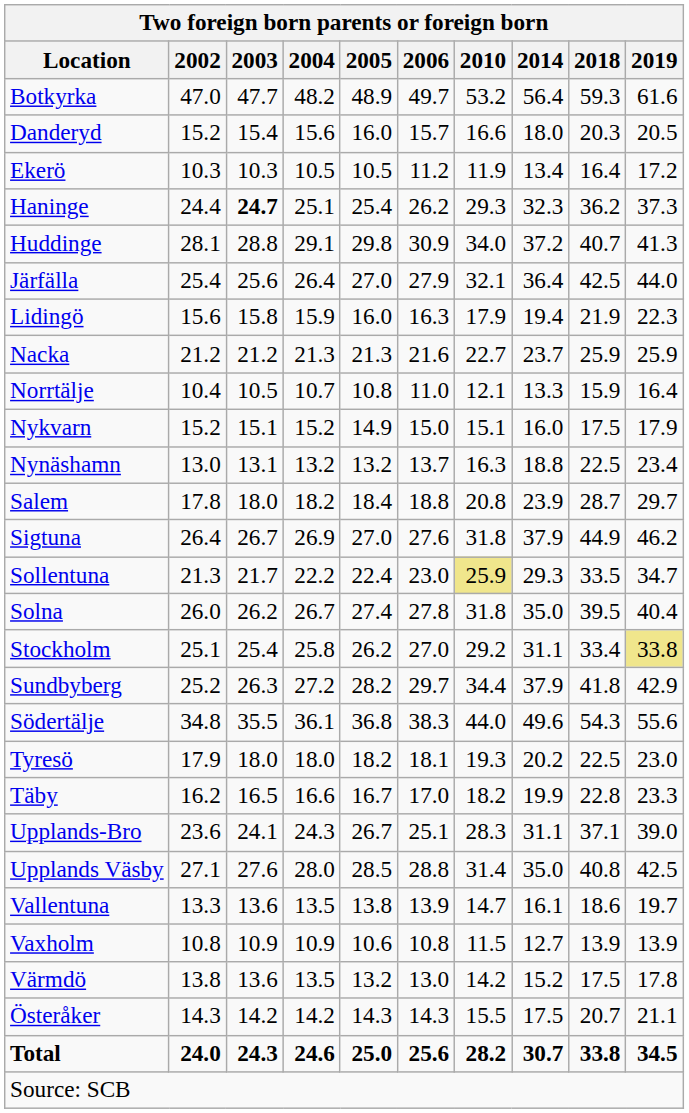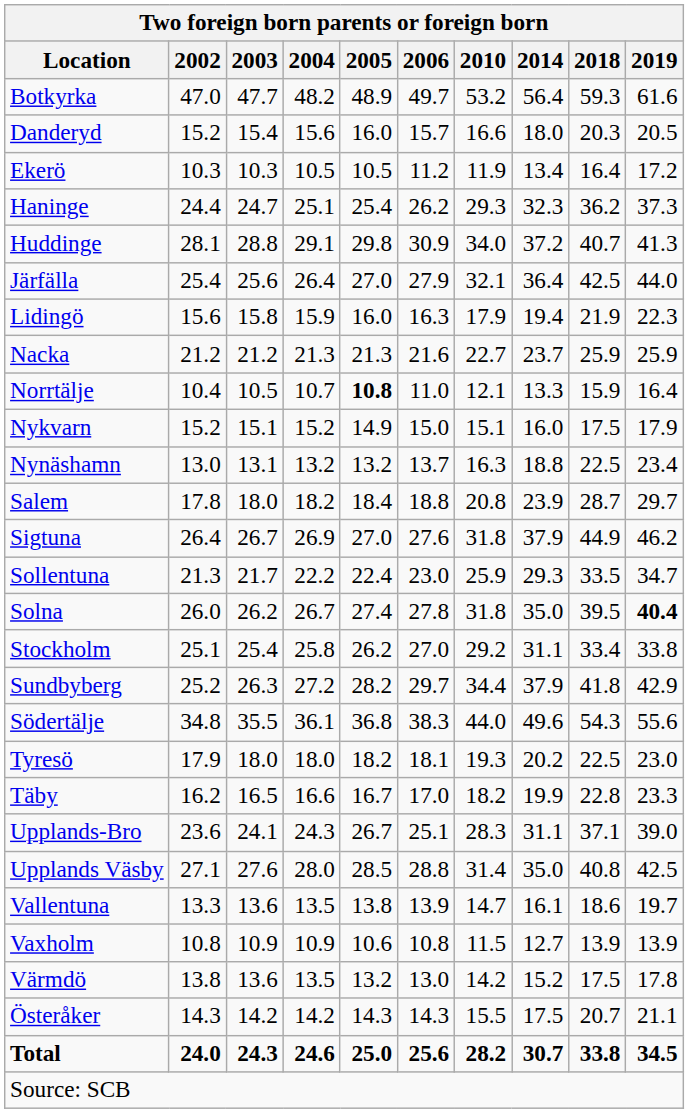(258, 206) bold -> (258, 206) normal
(372, 390) normal -> (372, 390) bold
(486, 574) khaki background -> (486, 574) no background
(657, 611) normal -> (657, 611) bold
(657, 648) khaki background -> (657, 648) no background
